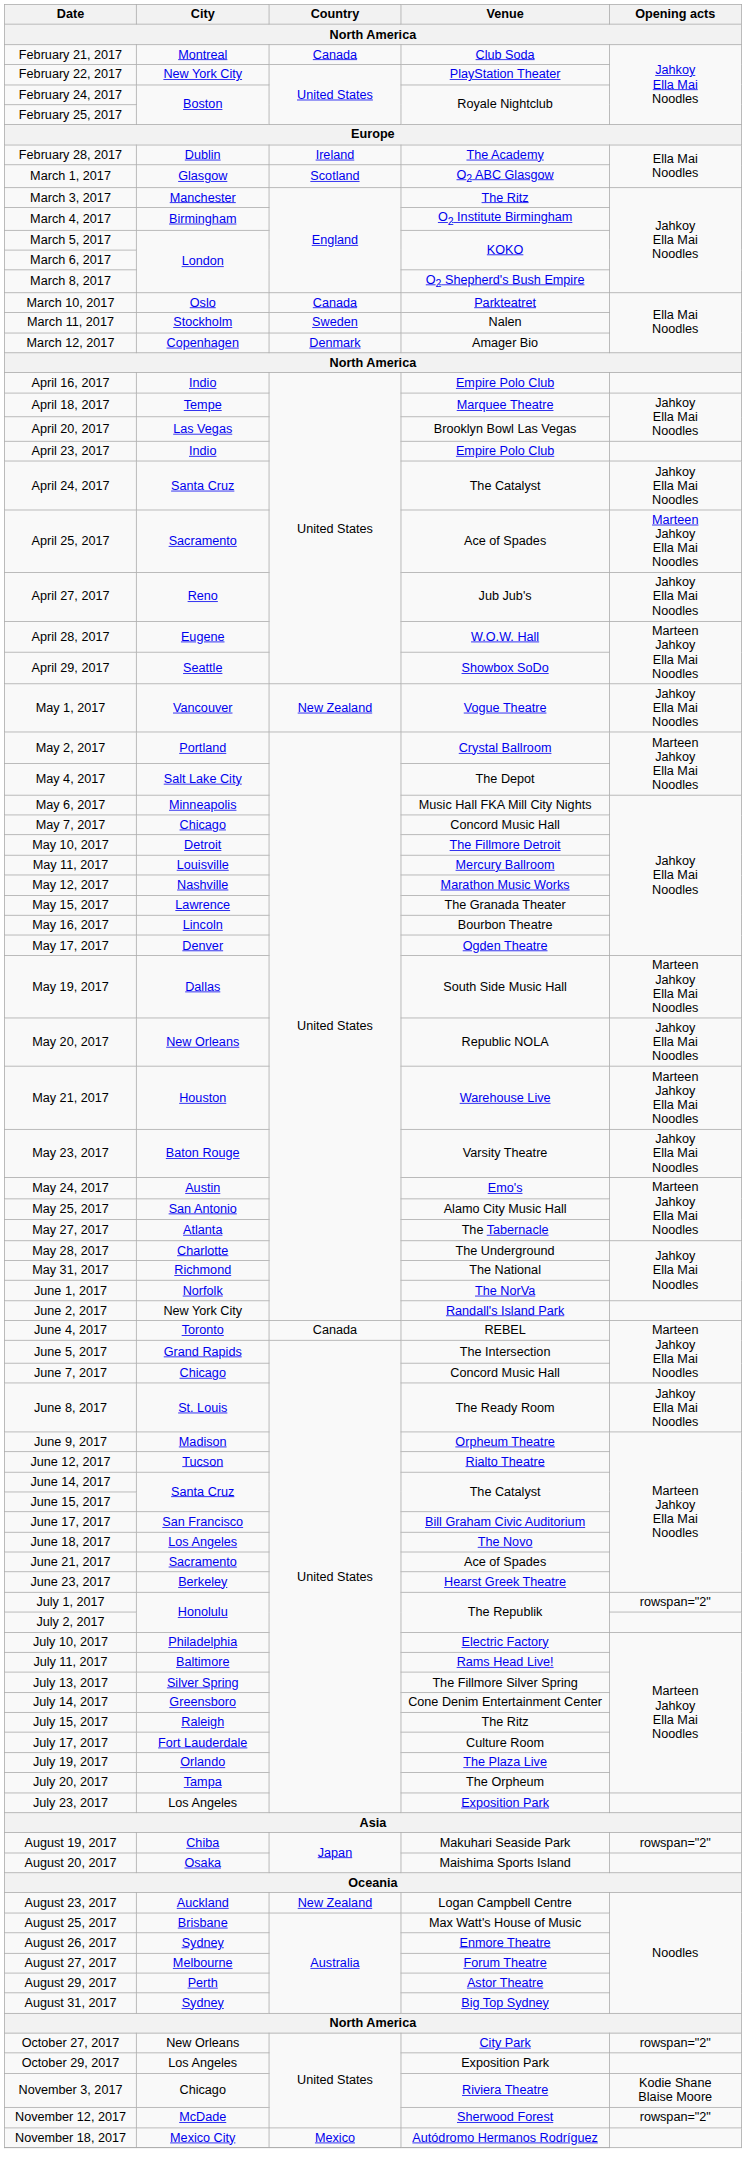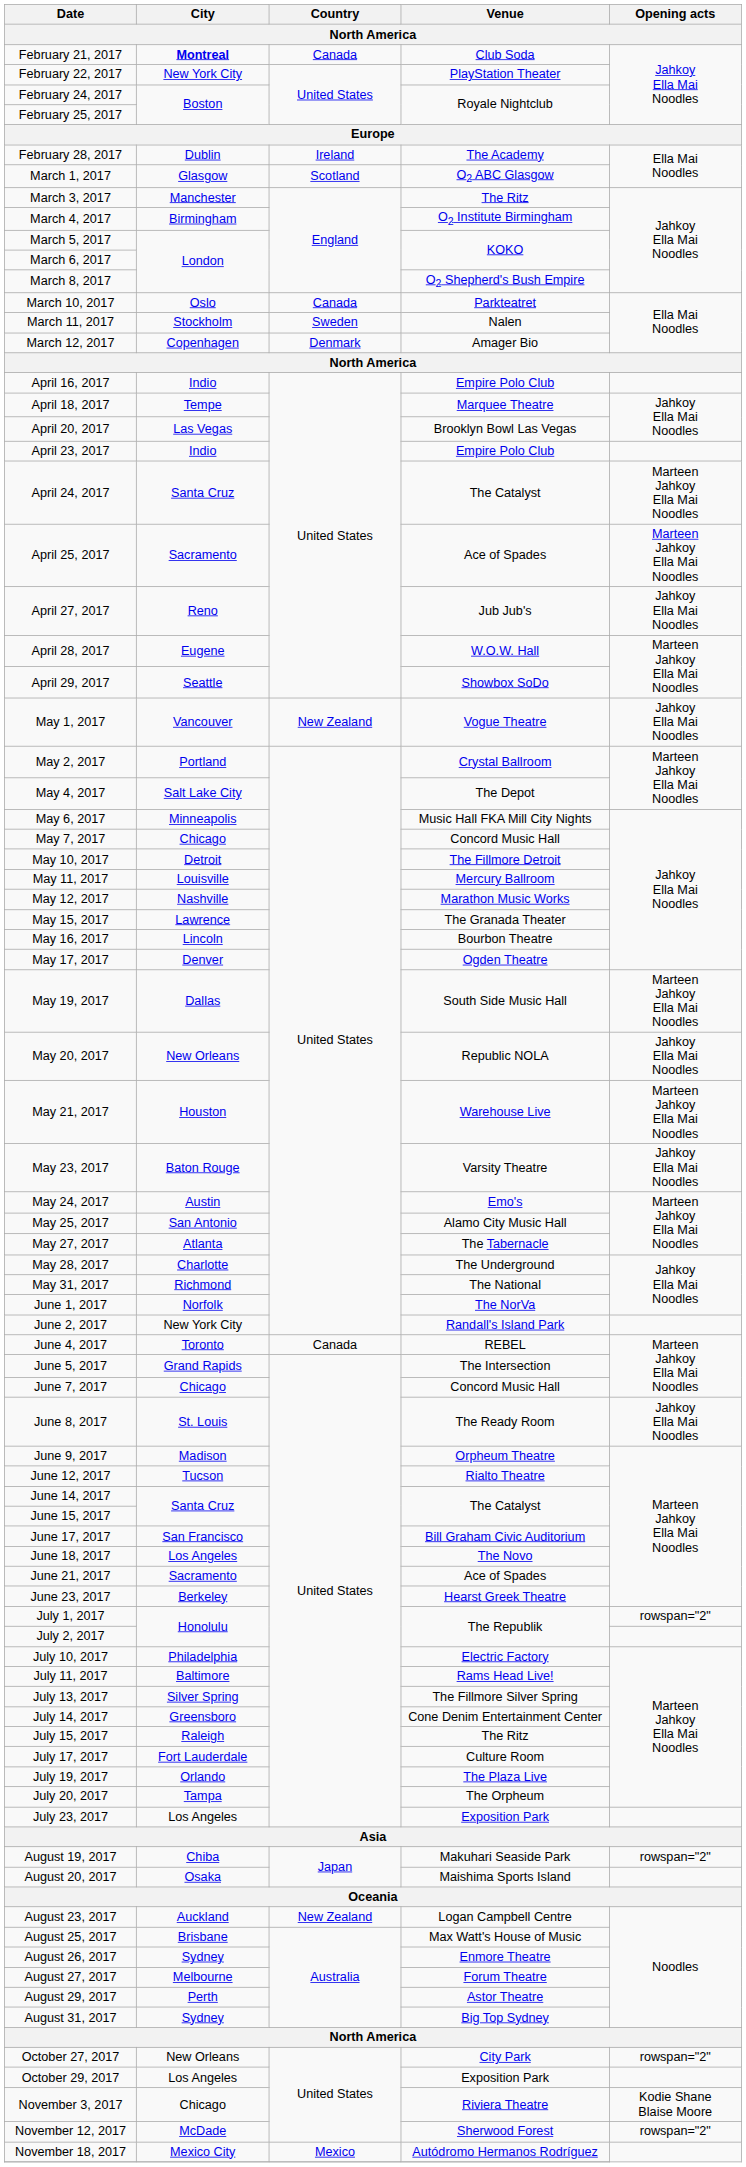(203, 54) normal -> (203, 54) bold
(675, 485) Jahkoy Ella Mai Noodles -> (675, 492) Marteen Jahkoy Ella Mai Noodles
